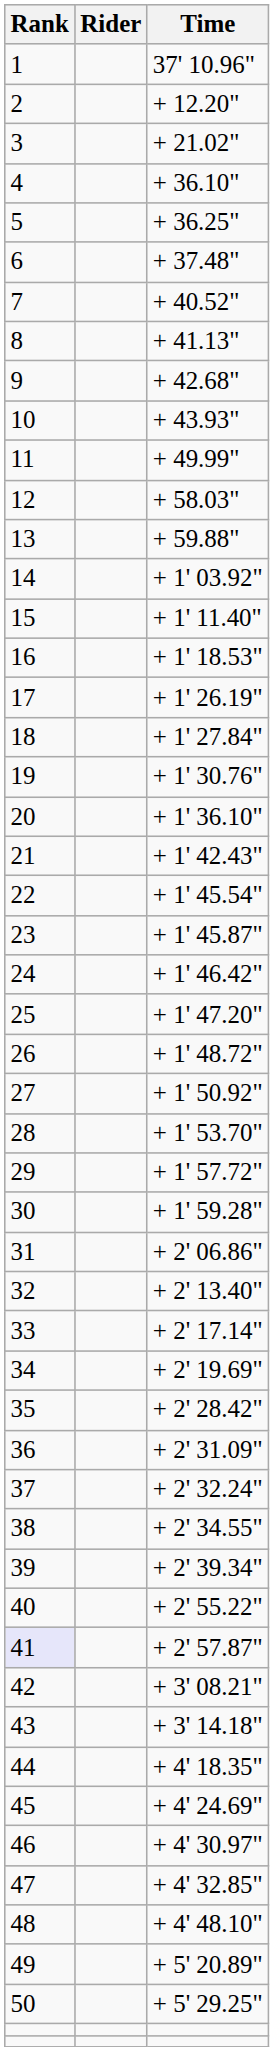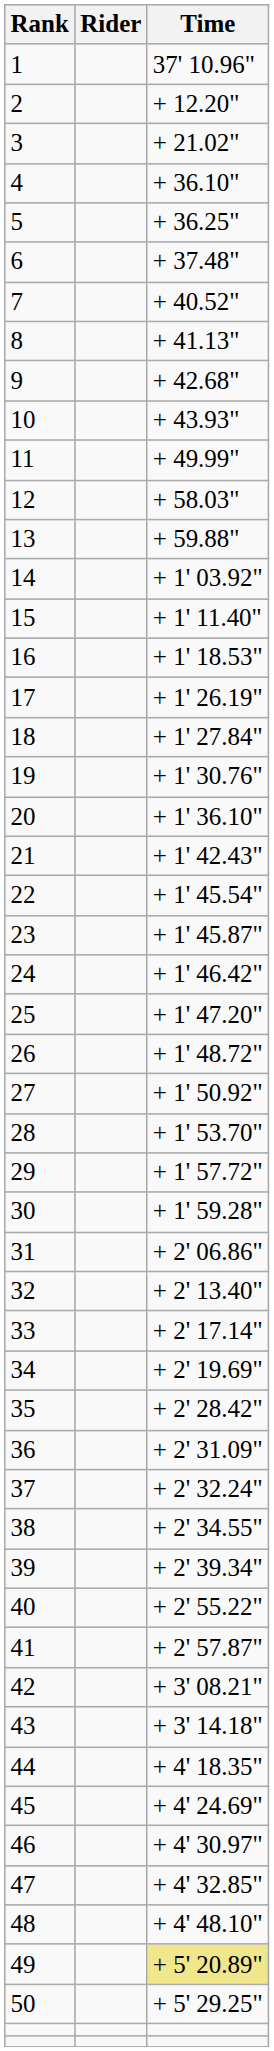(23, 1647) lavender background -> (23, 1647) no background
(208, 1963) no background -> (208, 1963) khaki background
